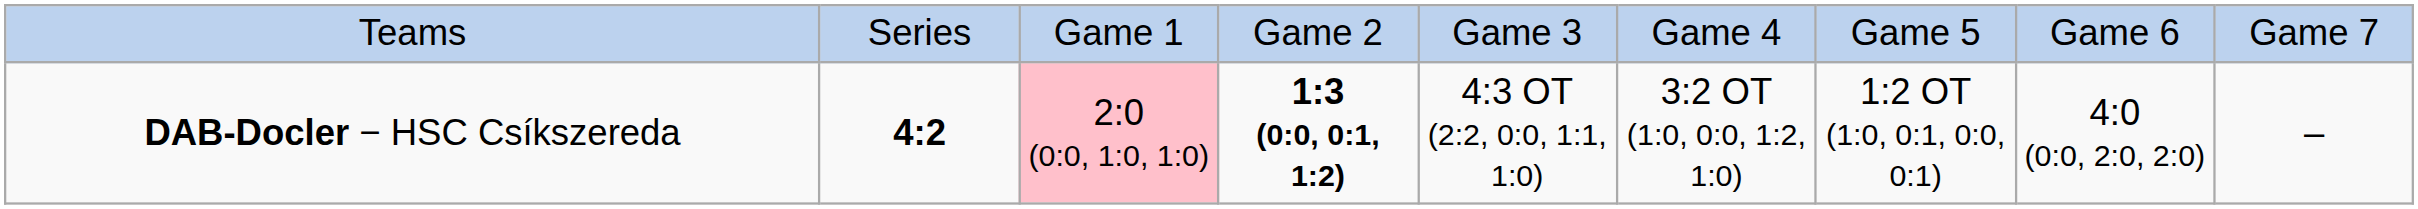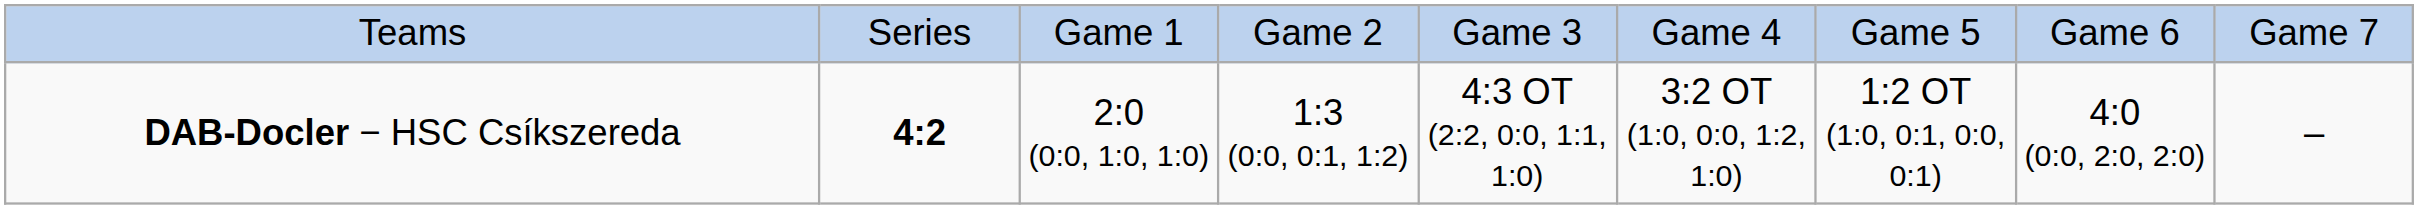(1119, 132) pink background -> (1119, 132) no background
(1318, 132) bold -> (1318, 132) normal
